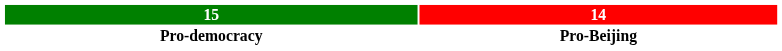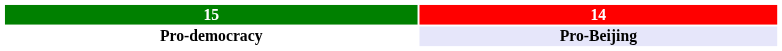(598, 36) no background -> (598, 36) lavender background
